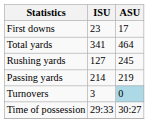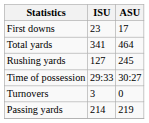rows swapped: (35, 77) <-> (46, 110)
(121, 94) lightblue background -> (121, 94) no background
